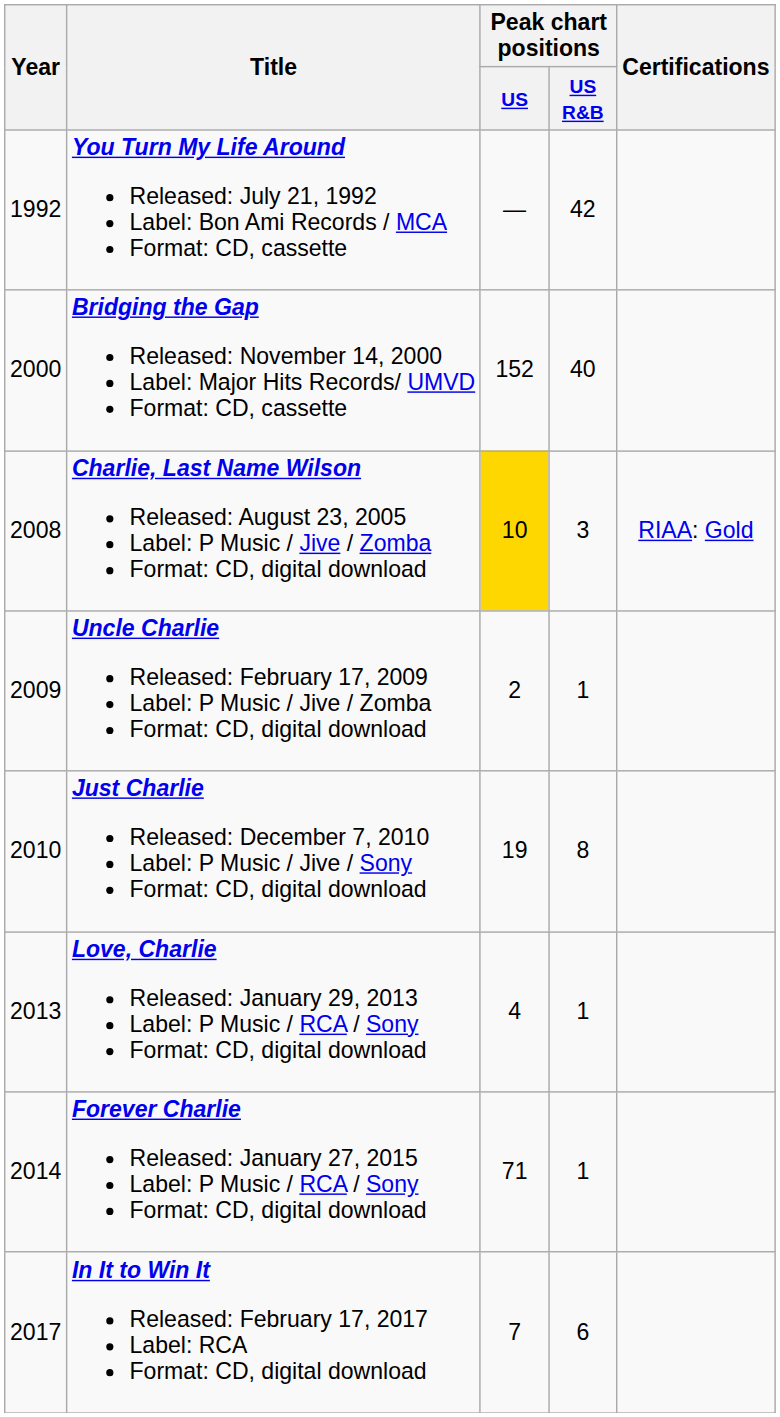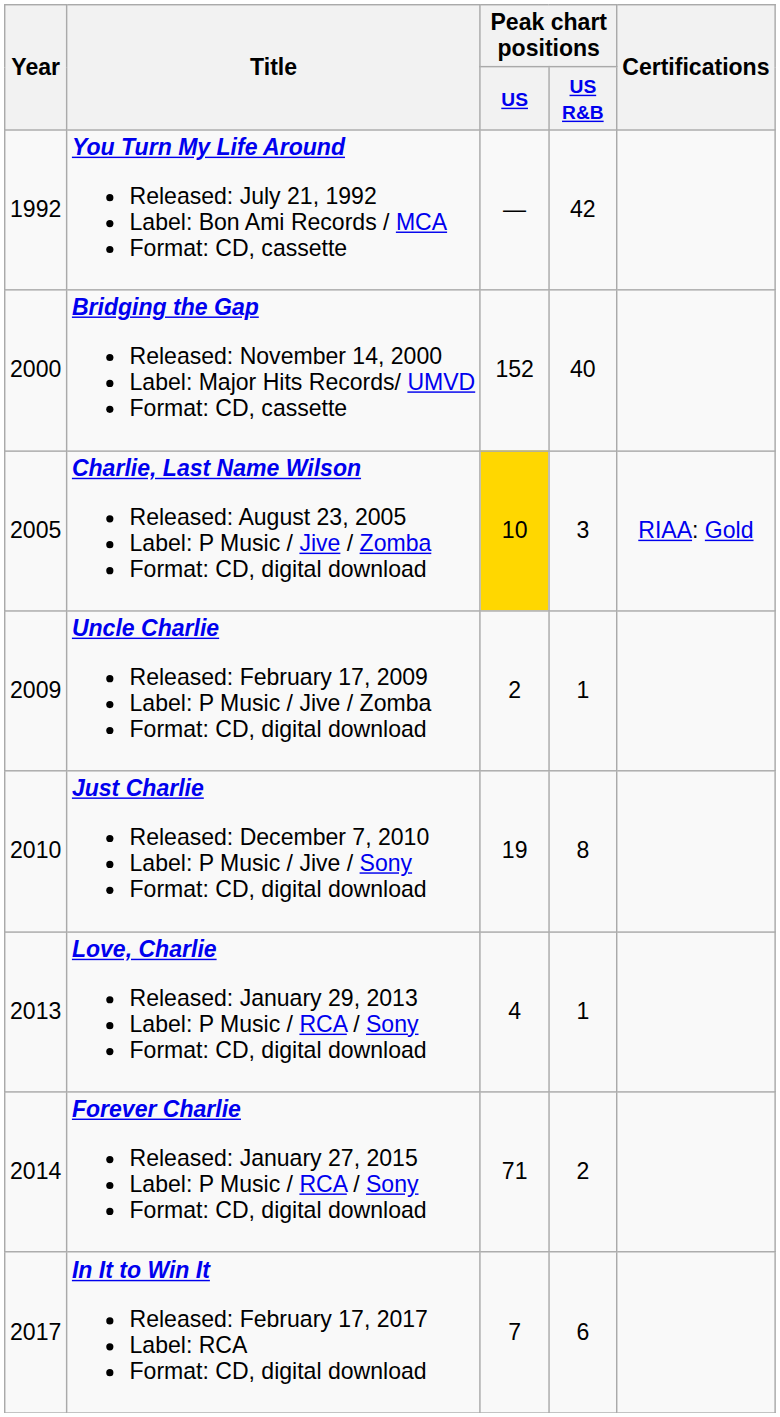(36, 530) 2008 -> (36, 530) 2005
(583, 1171) 1 -> (583, 1171) 2
